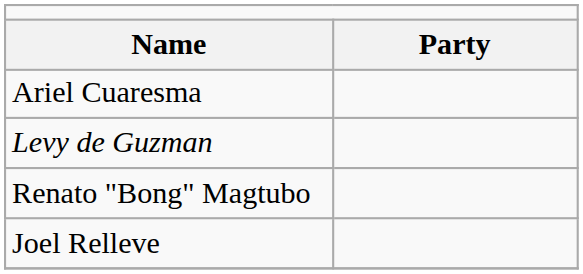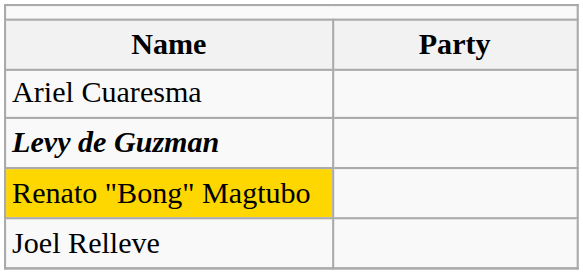(112, 143) normal -> (116, 143) bold
(161, 192) no background -> (161, 192) gold background
